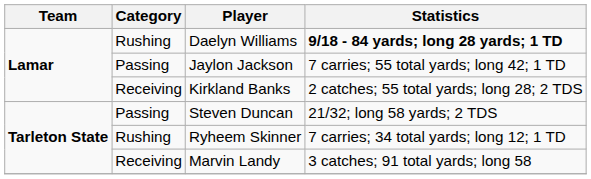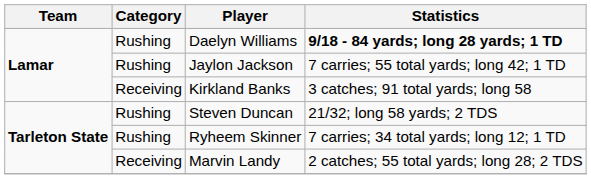(142, 64) Passing -> (143, 64) Rushing
(445, 89) 2 catches; 55 total yards; long 28; 2 TDS -> (420, 89) 3 catches; 91 total yards; long 58
(142, 113) Passing -> (143, 113) Rushing
(420, 161) 3 catches; 91 total yards; long 58 -> (445, 161) 2 catches; 55 total yards; long 28; 2 TDS
